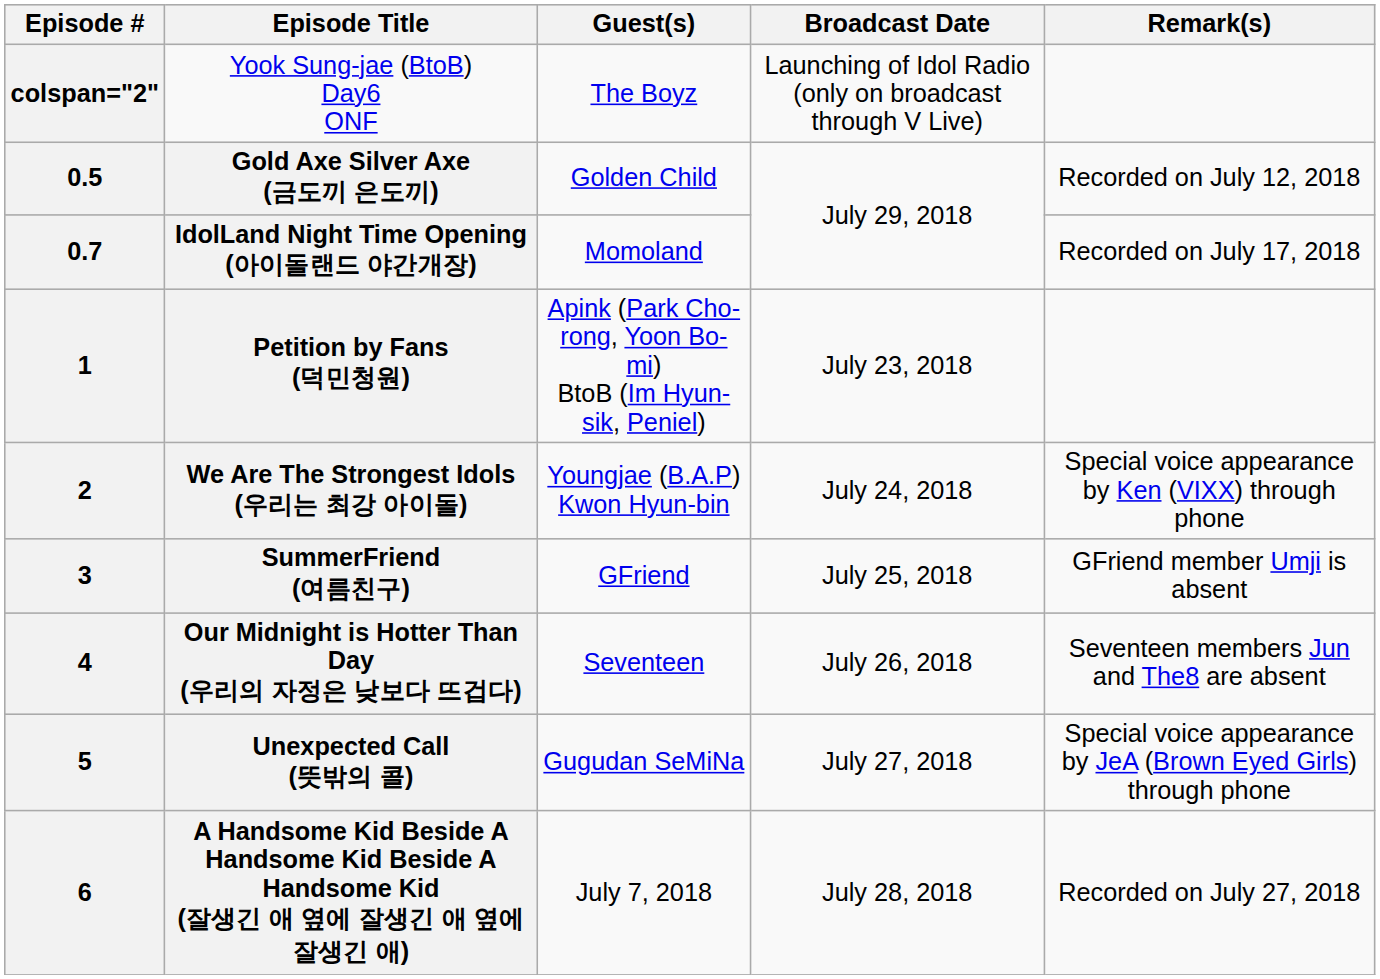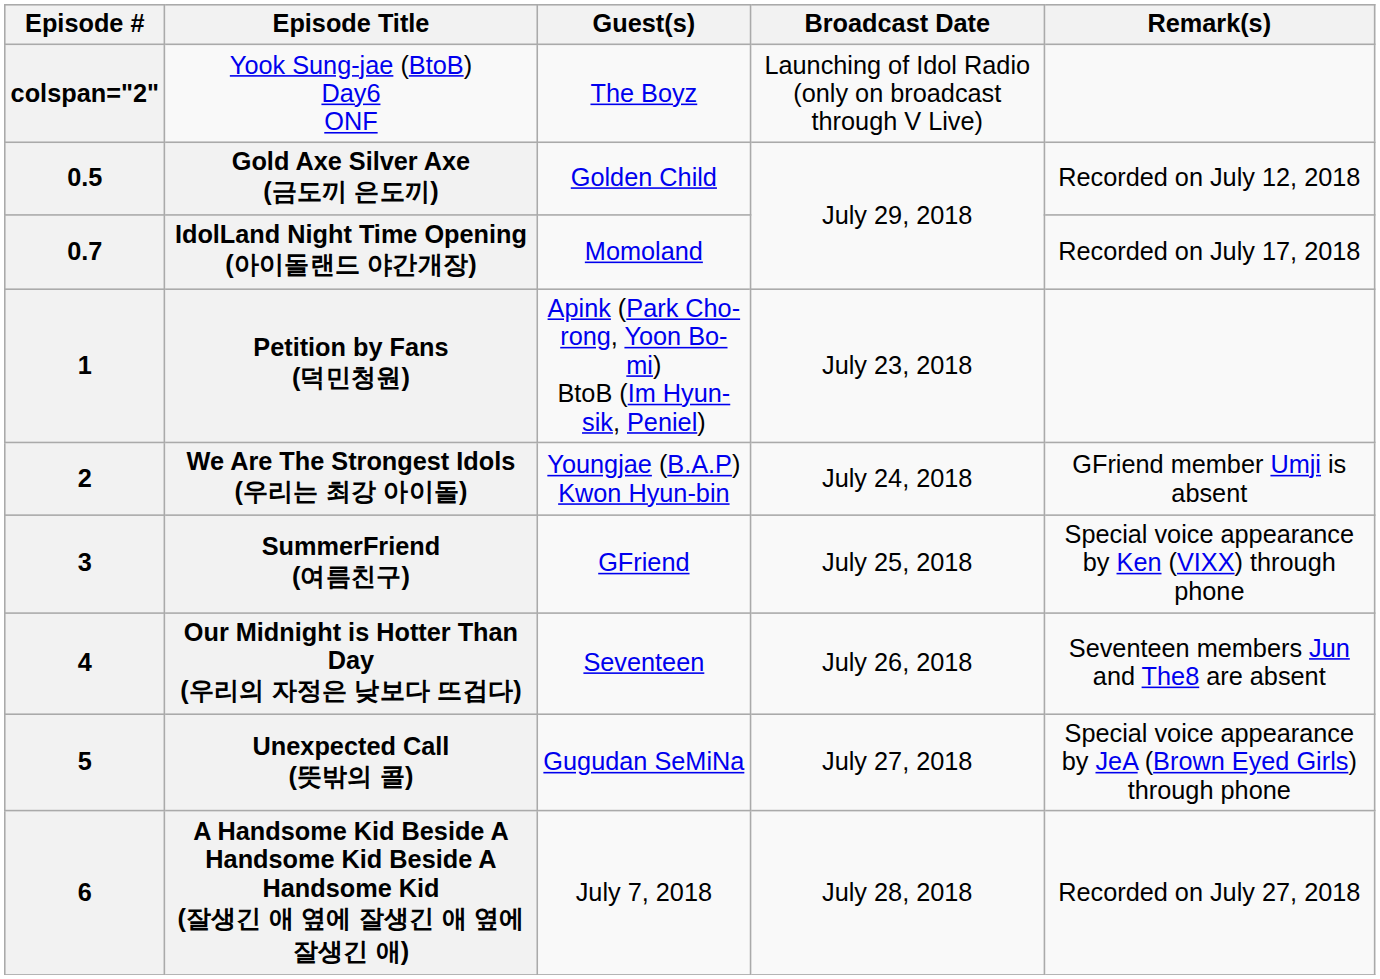(1209, 490) Special voice appearance by Ken (VIXX) through phone -> (1209, 478) GFriend member Umji is absent
(1209, 575) GFriend member Umji is absent -> (1209, 563) Special voice appearance by Ken (VIXX) through phone
